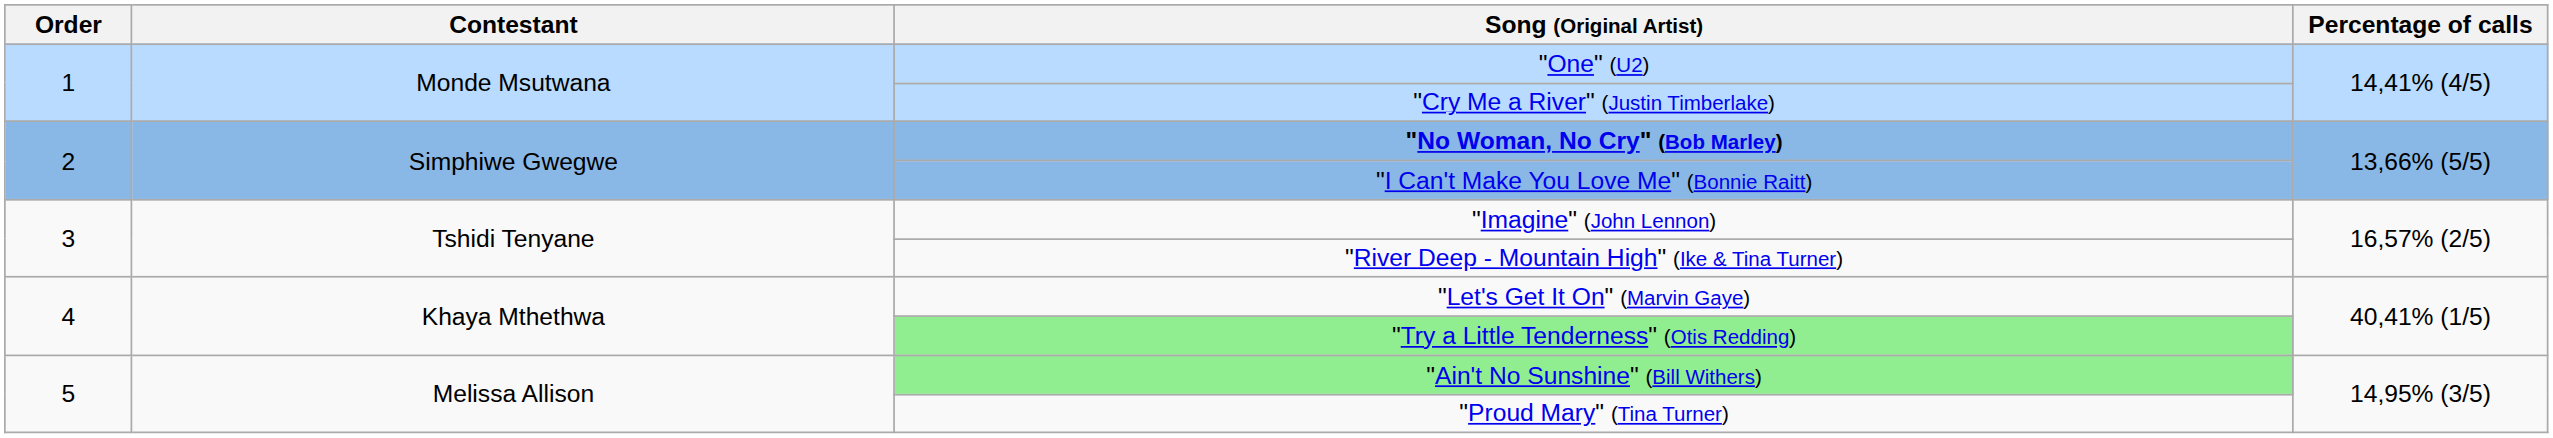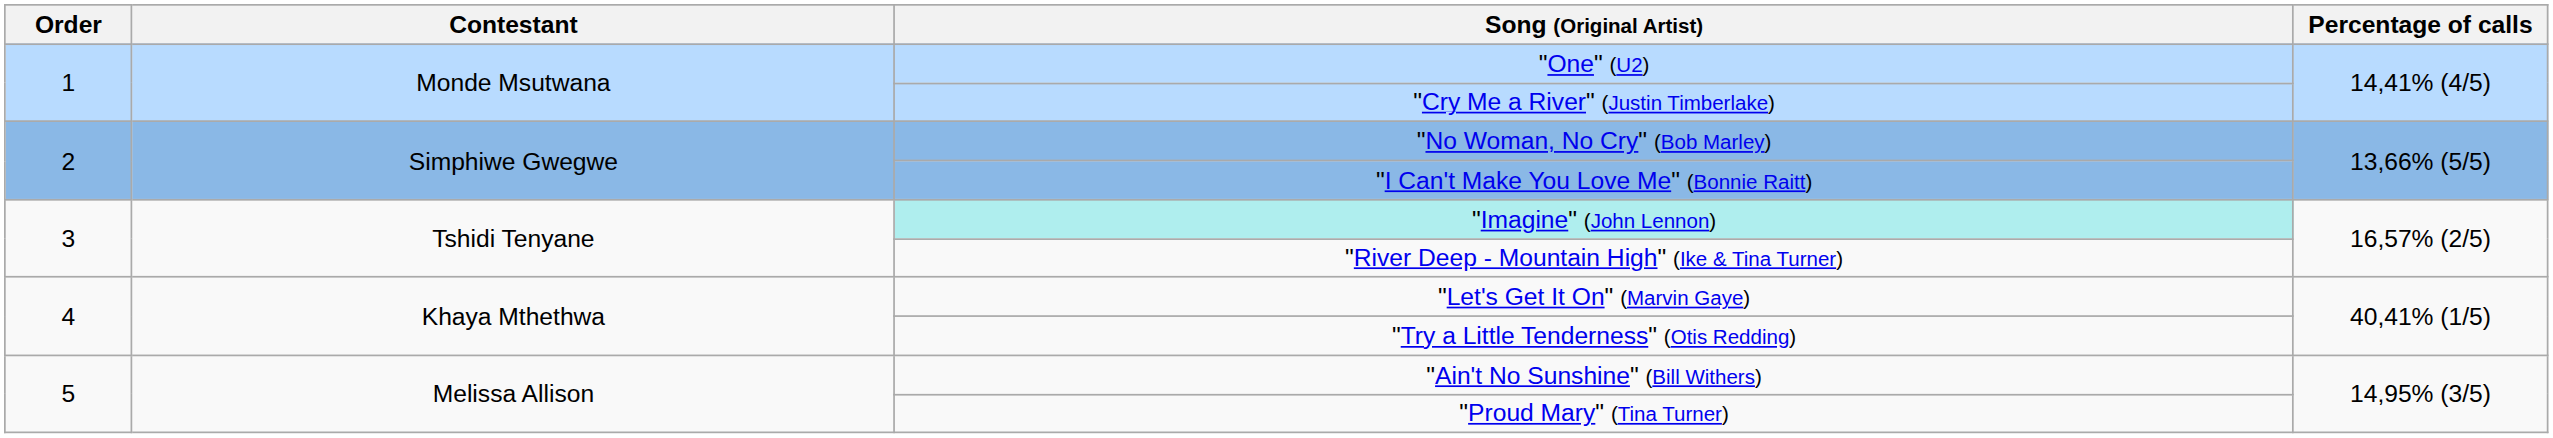(1594, 141) bold -> (1594, 141) normal
(1594, 219) no background -> (1594, 219) paleturquoise background
(1594, 336) lightgreen background -> (1594, 336) no background
(1594, 375) lightgreen background -> (1594, 375) no background
